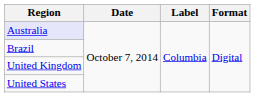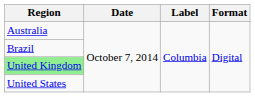(27, 30) lavender background -> (27, 30) no background
(44, 65) no background -> (44, 65) lightgreen background
